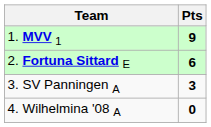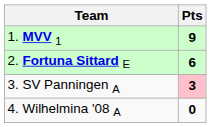(192, 86) no background -> (192, 86) pink background
